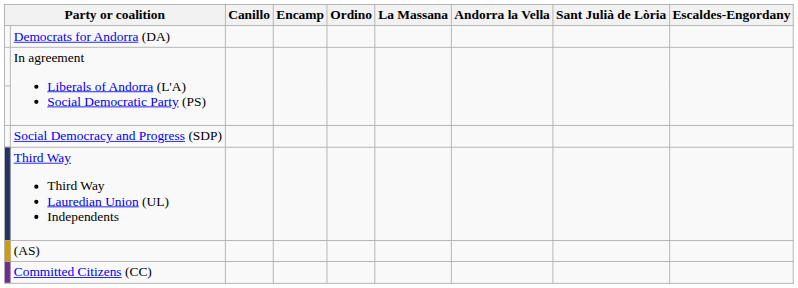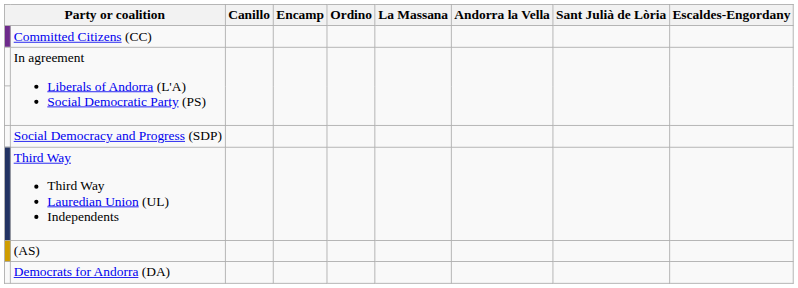rows swapped: (8, 36) <-> (8, 272)
